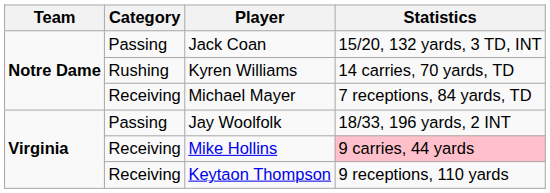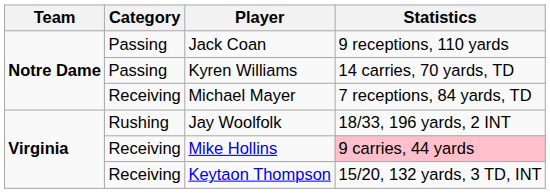(440, 44) 15/20, 132 yards, 3 TD, INT -> (424, 44) 9 receptions, 110 yards
(139, 70) Rushing -> (138, 70) Passing
(138, 122) Passing -> (139, 122) Rushing
(424, 174) 9 receptions, 110 yards -> (440, 174) 15/20, 132 yards, 3 TD, INT
